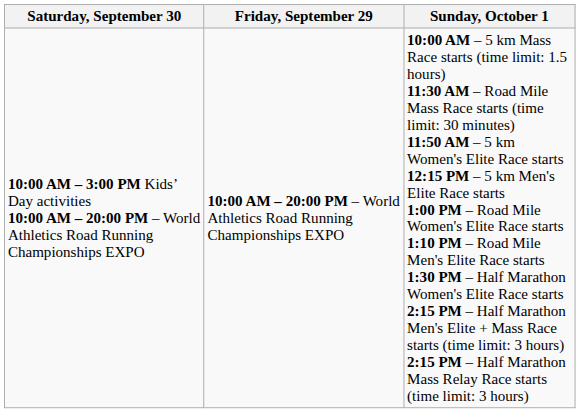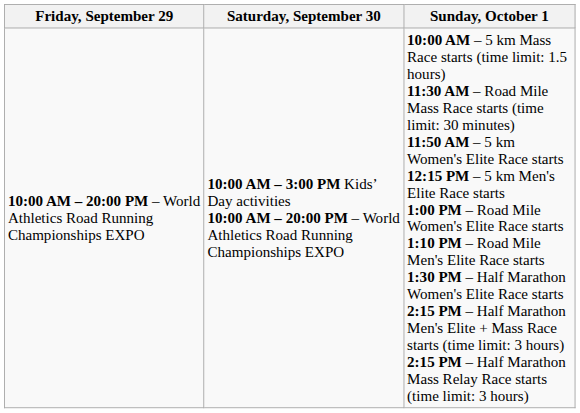columns swapped: (304, 16) <-> (104, 16)
